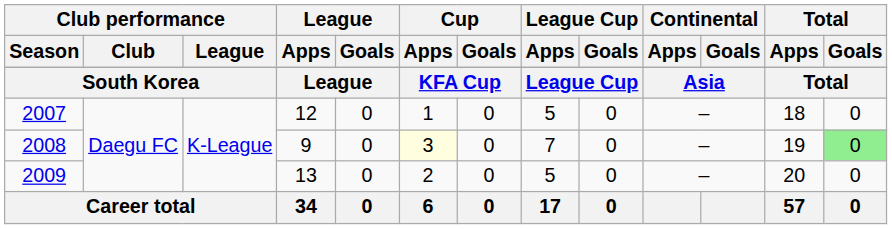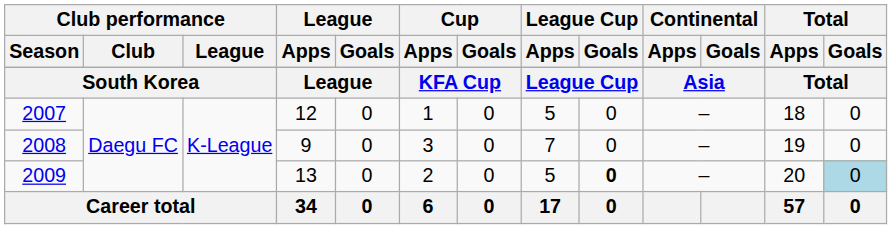(428, 144) lightyellow background -> (428, 144) no background
(855, 144) lightgreen background -> (855, 144) no background
(611, 176) normal -> (611, 176) bold
(855, 176) no background -> (855, 176) lightblue background
